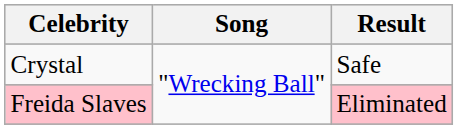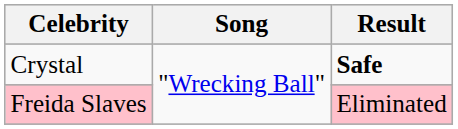(359, 64) normal -> (359, 64) bold
